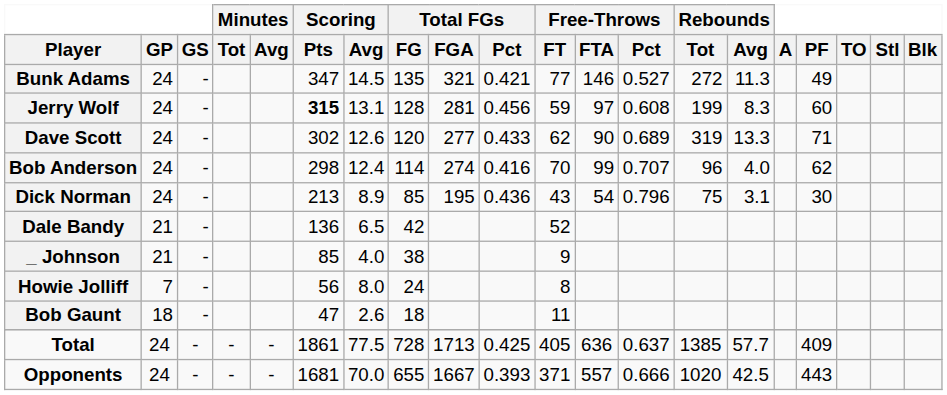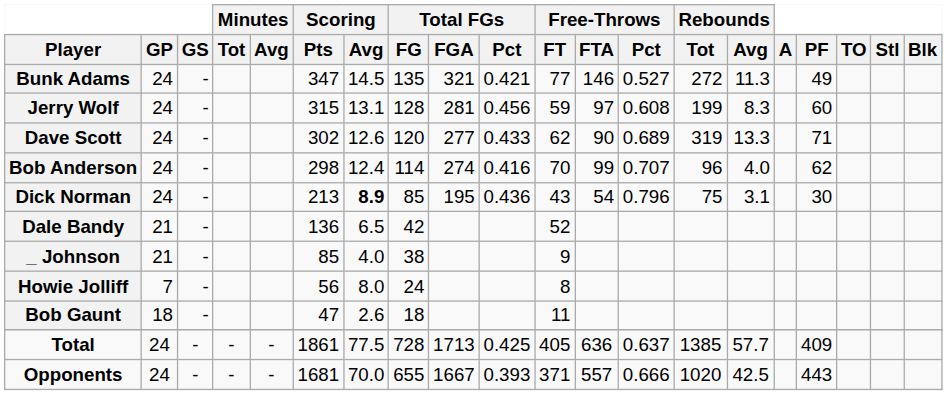(324, 109) bold -> (324, 109) normal
(371, 197) normal -> (371, 197) bold
